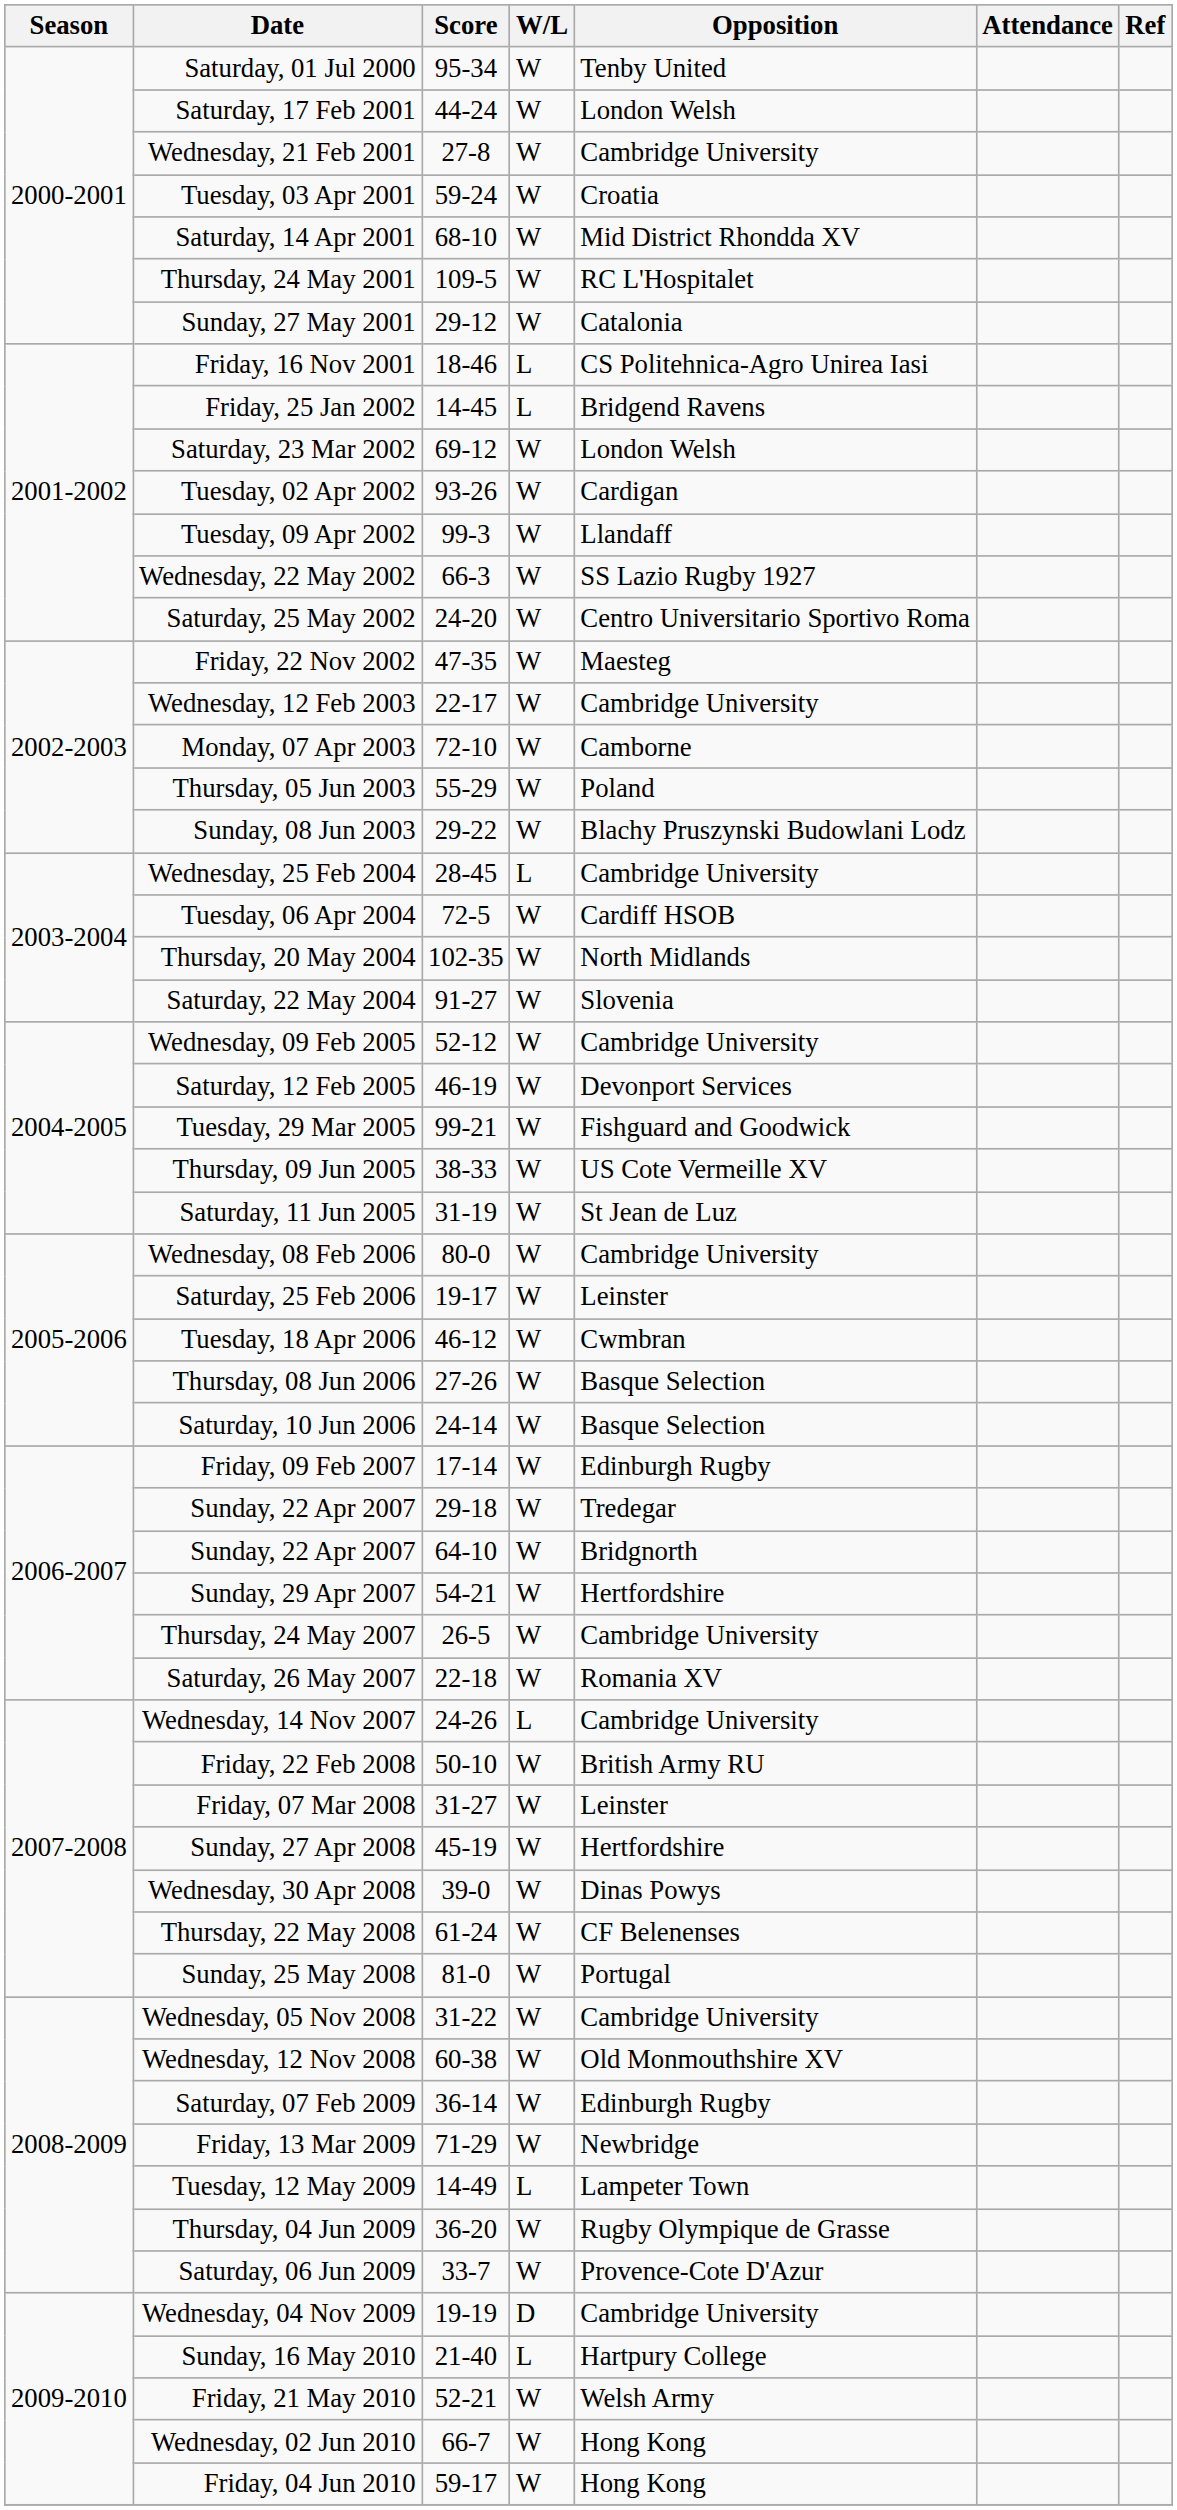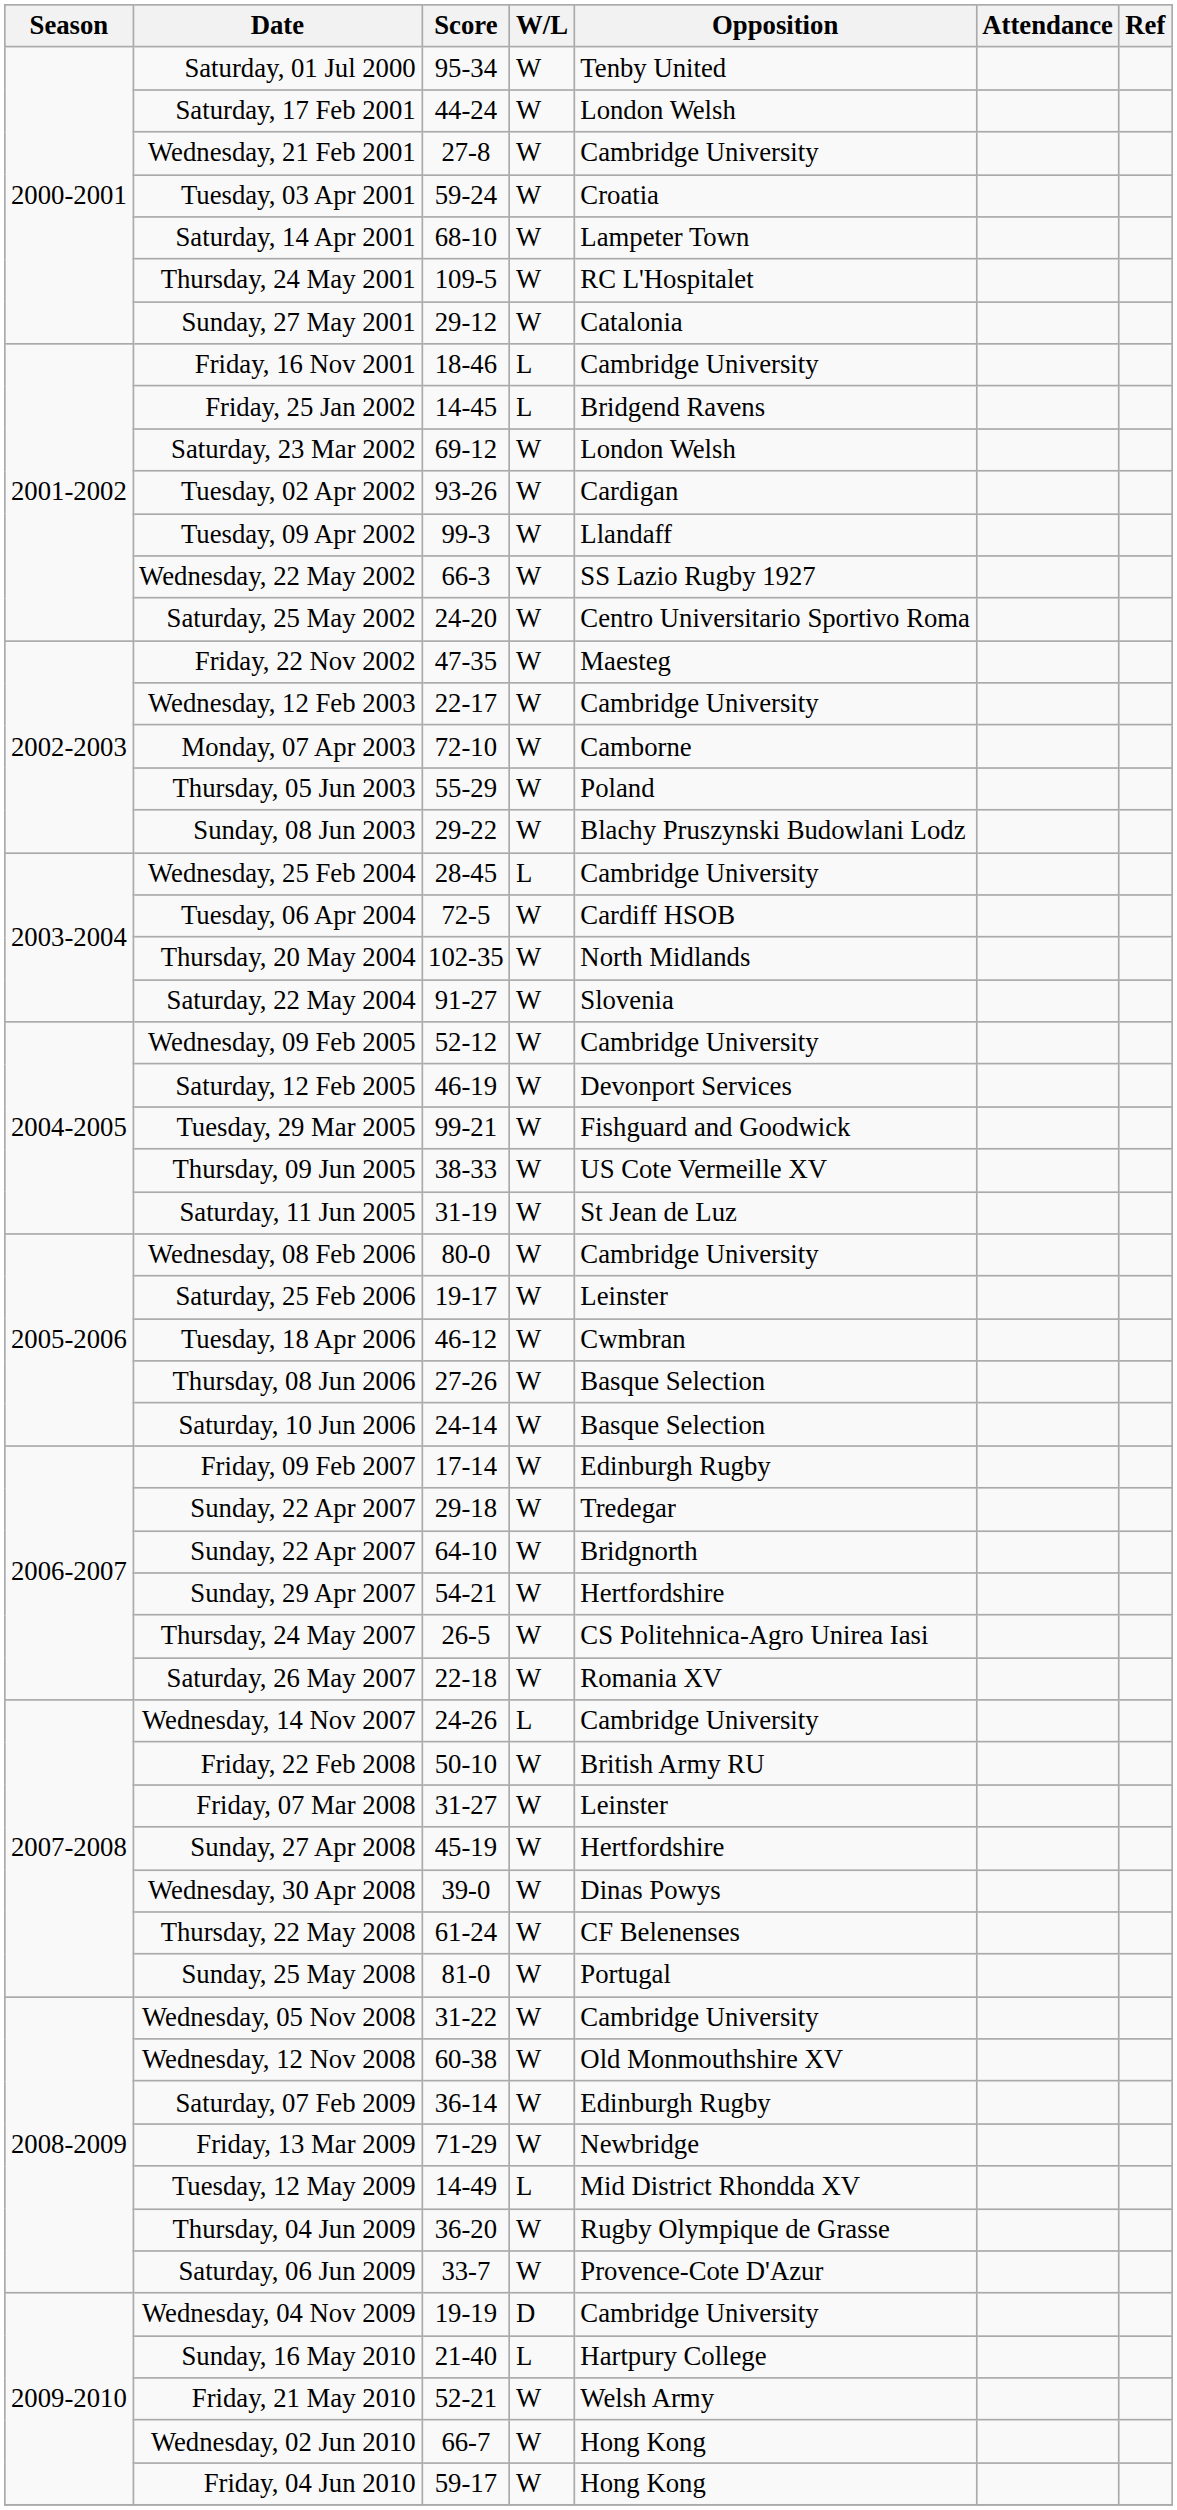(720, 237) Mid District Rhondda XV -> (665, 237) Lampeter Town
(754, 364) CS Politehnica-Agro Unirea Iasi -> (699, 364) Cambridge University
(699, 1635) Cambridge University -> (754, 1635) CS Politehnica-Agro Unirea Iasi
(665, 2186) Lampeter Town -> (720, 2186) Mid District Rhondda XV
